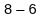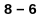(20, 9) normal -> (20, 9) bold
